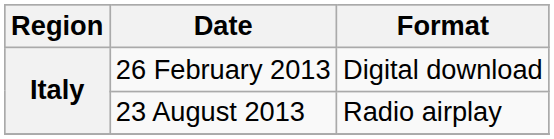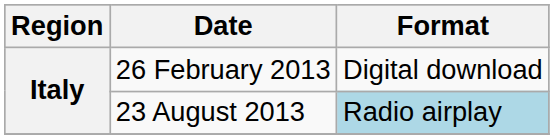(422, 112) no background -> (422, 112) lightblue background
